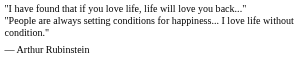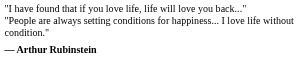(47, 50) normal -> (51, 50) bold
